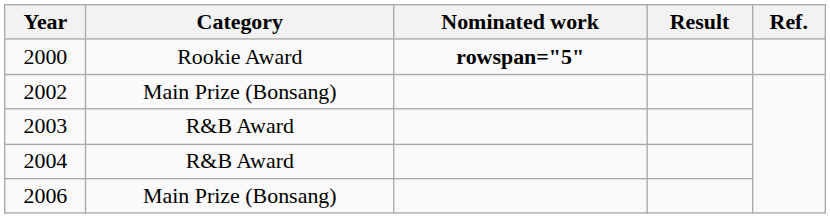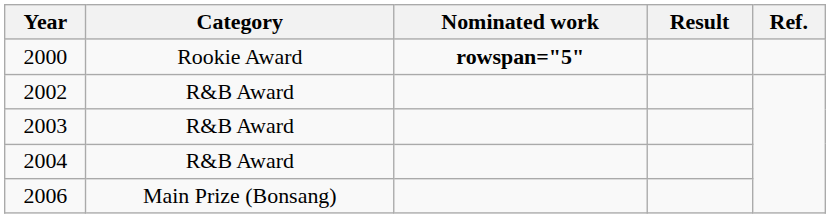(240, 91) Main Prize (Bonsang) -> (240, 91) R&B Award
